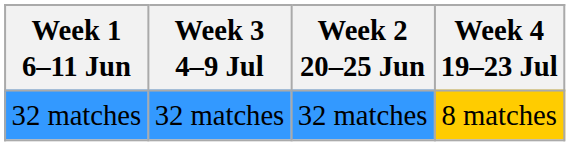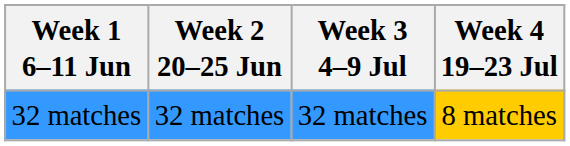columns swapped: (363, 47) <-> (219, 47)
